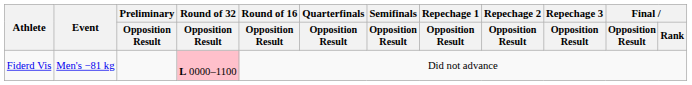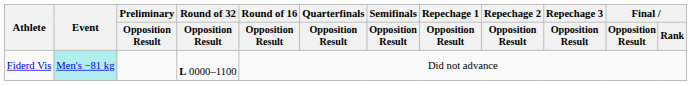(85, 66) no background -> (85, 66) paleturquoise background
(208, 72) pink background -> (208, 72) no background
